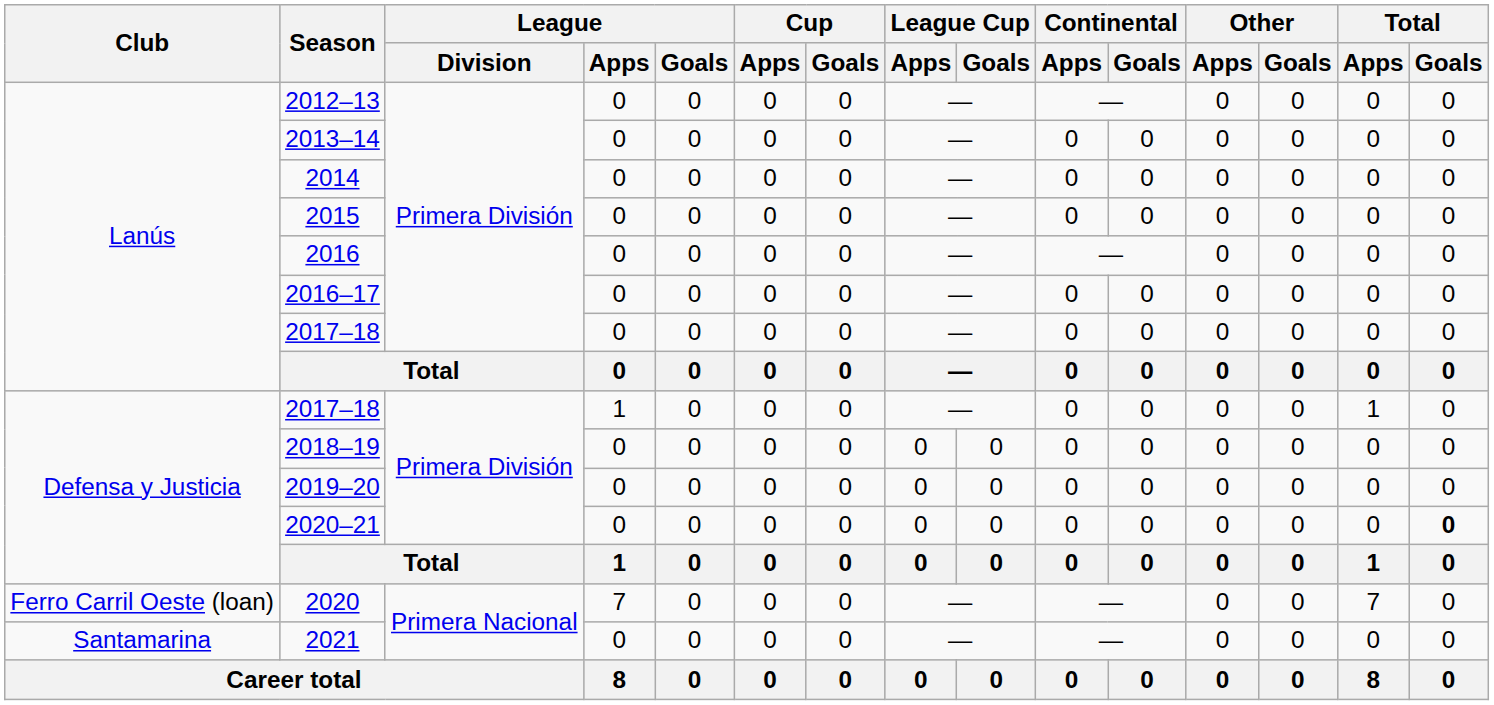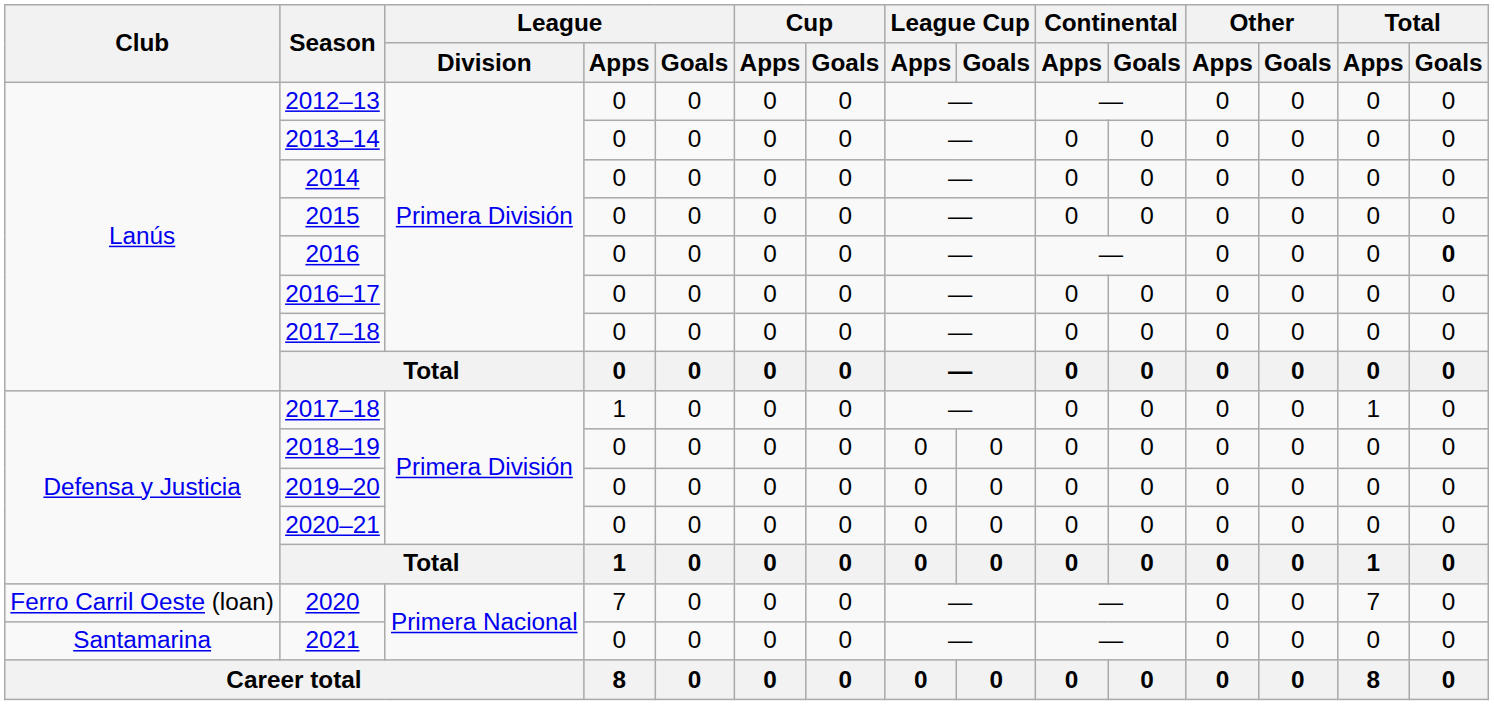(1449, 255) normal -> (1449, 255) bold
(1449, 525) bold -> (1449, 525) normal
